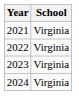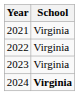(51, 82) normal -> (53, 82) bold
